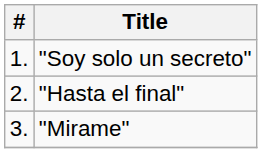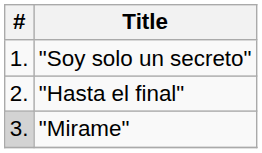(19, 128) no background -> (19, 128) lightgrey background
